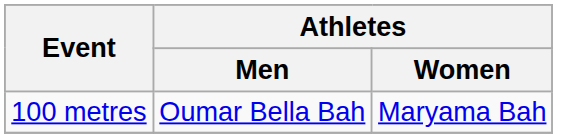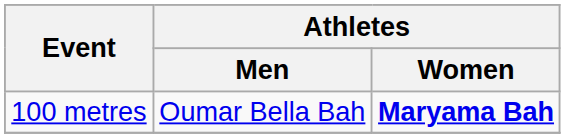(462, 112) normal -> (466, 112) bold
